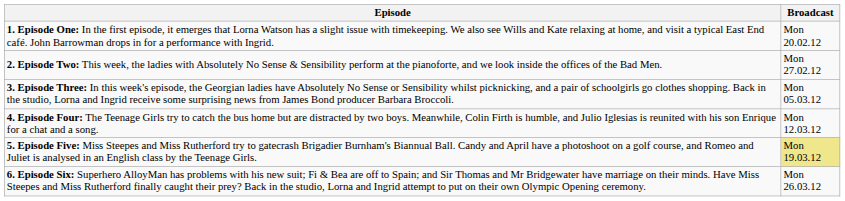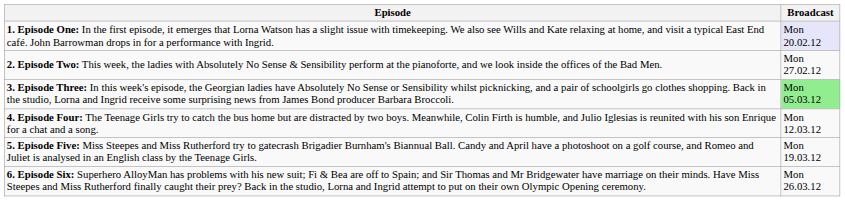(802, 36) no background -> (802, 36) lavender background
(802, 94) no background -> (802, 94) lightgreen background
(802, 152) khaki background -> (802, 152) no background
